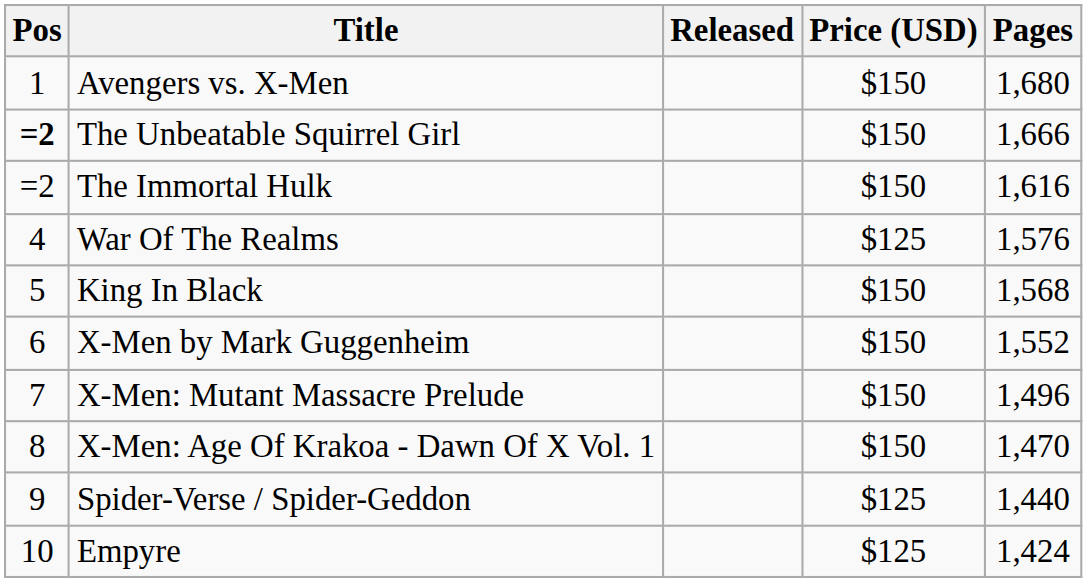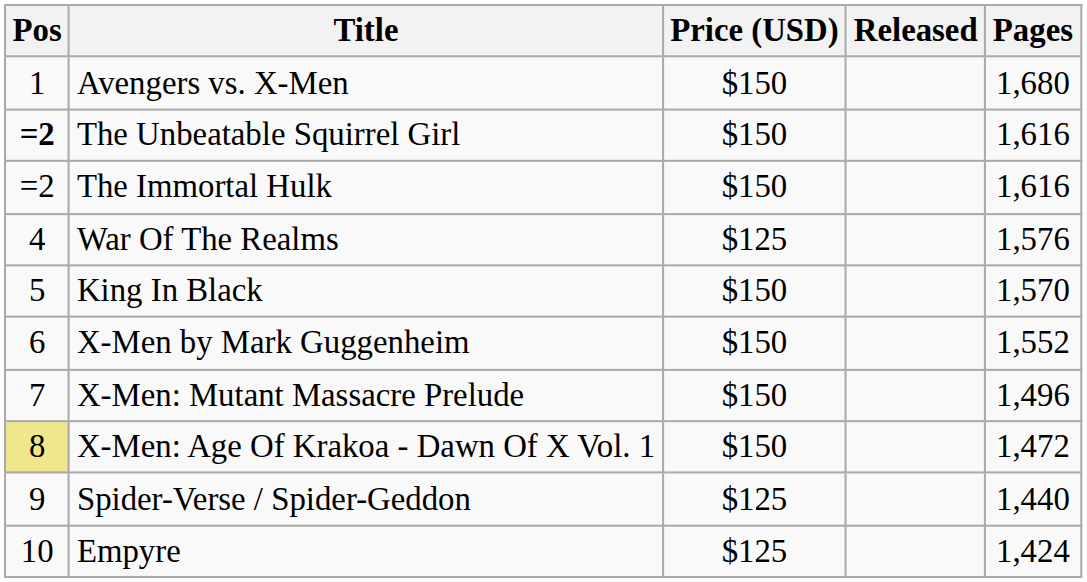columns swapped: (732, 30) <-> (893, 30)
(1033, 134) 1,666 -> (1033, 134) 1,616
(1033, 290) 1,568 -> (1033, 290) 1,570
(37, 446) no background -> (37, 446) khaki background
(1033, 446) 1,470 -> (1033, 446) 1,472
